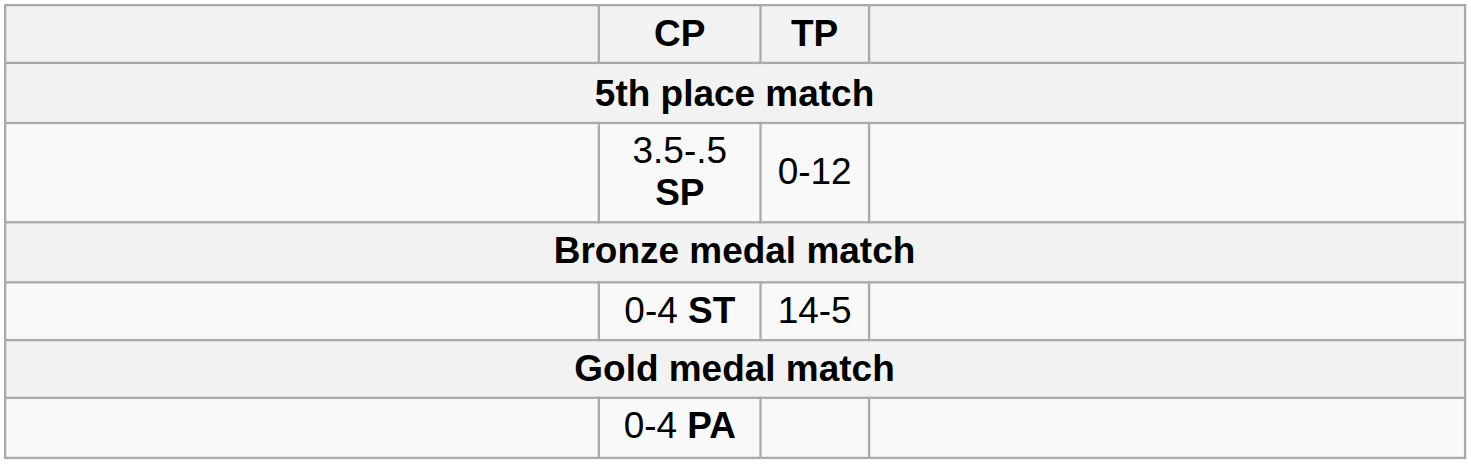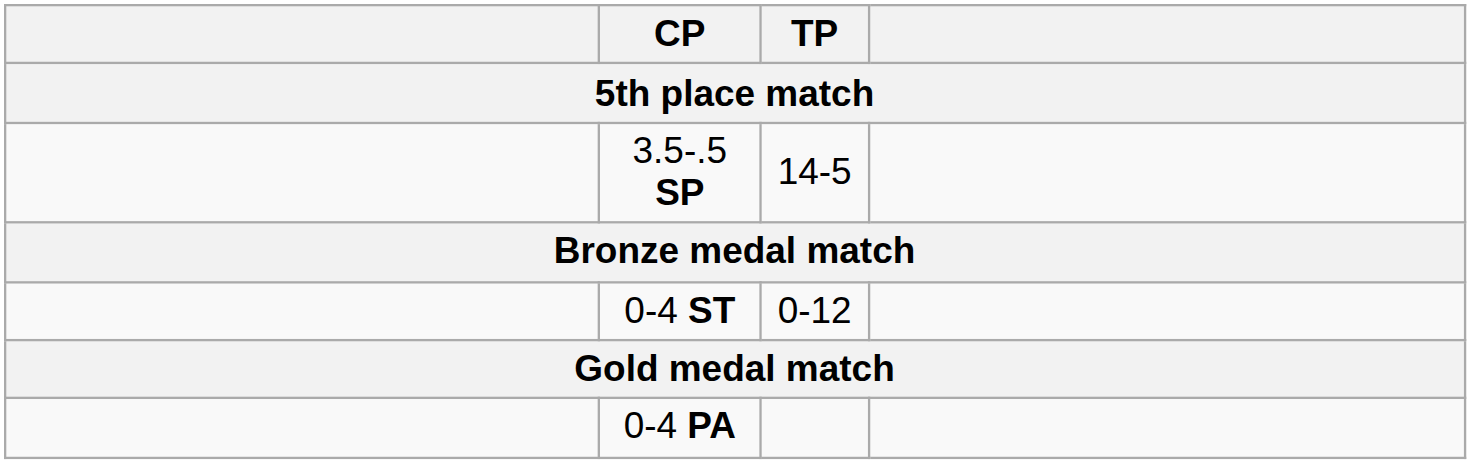(815, 171) 0-12 -> (815, 171) 14-5
(815, 309) 14-5 -> (815, 309) 0-12
